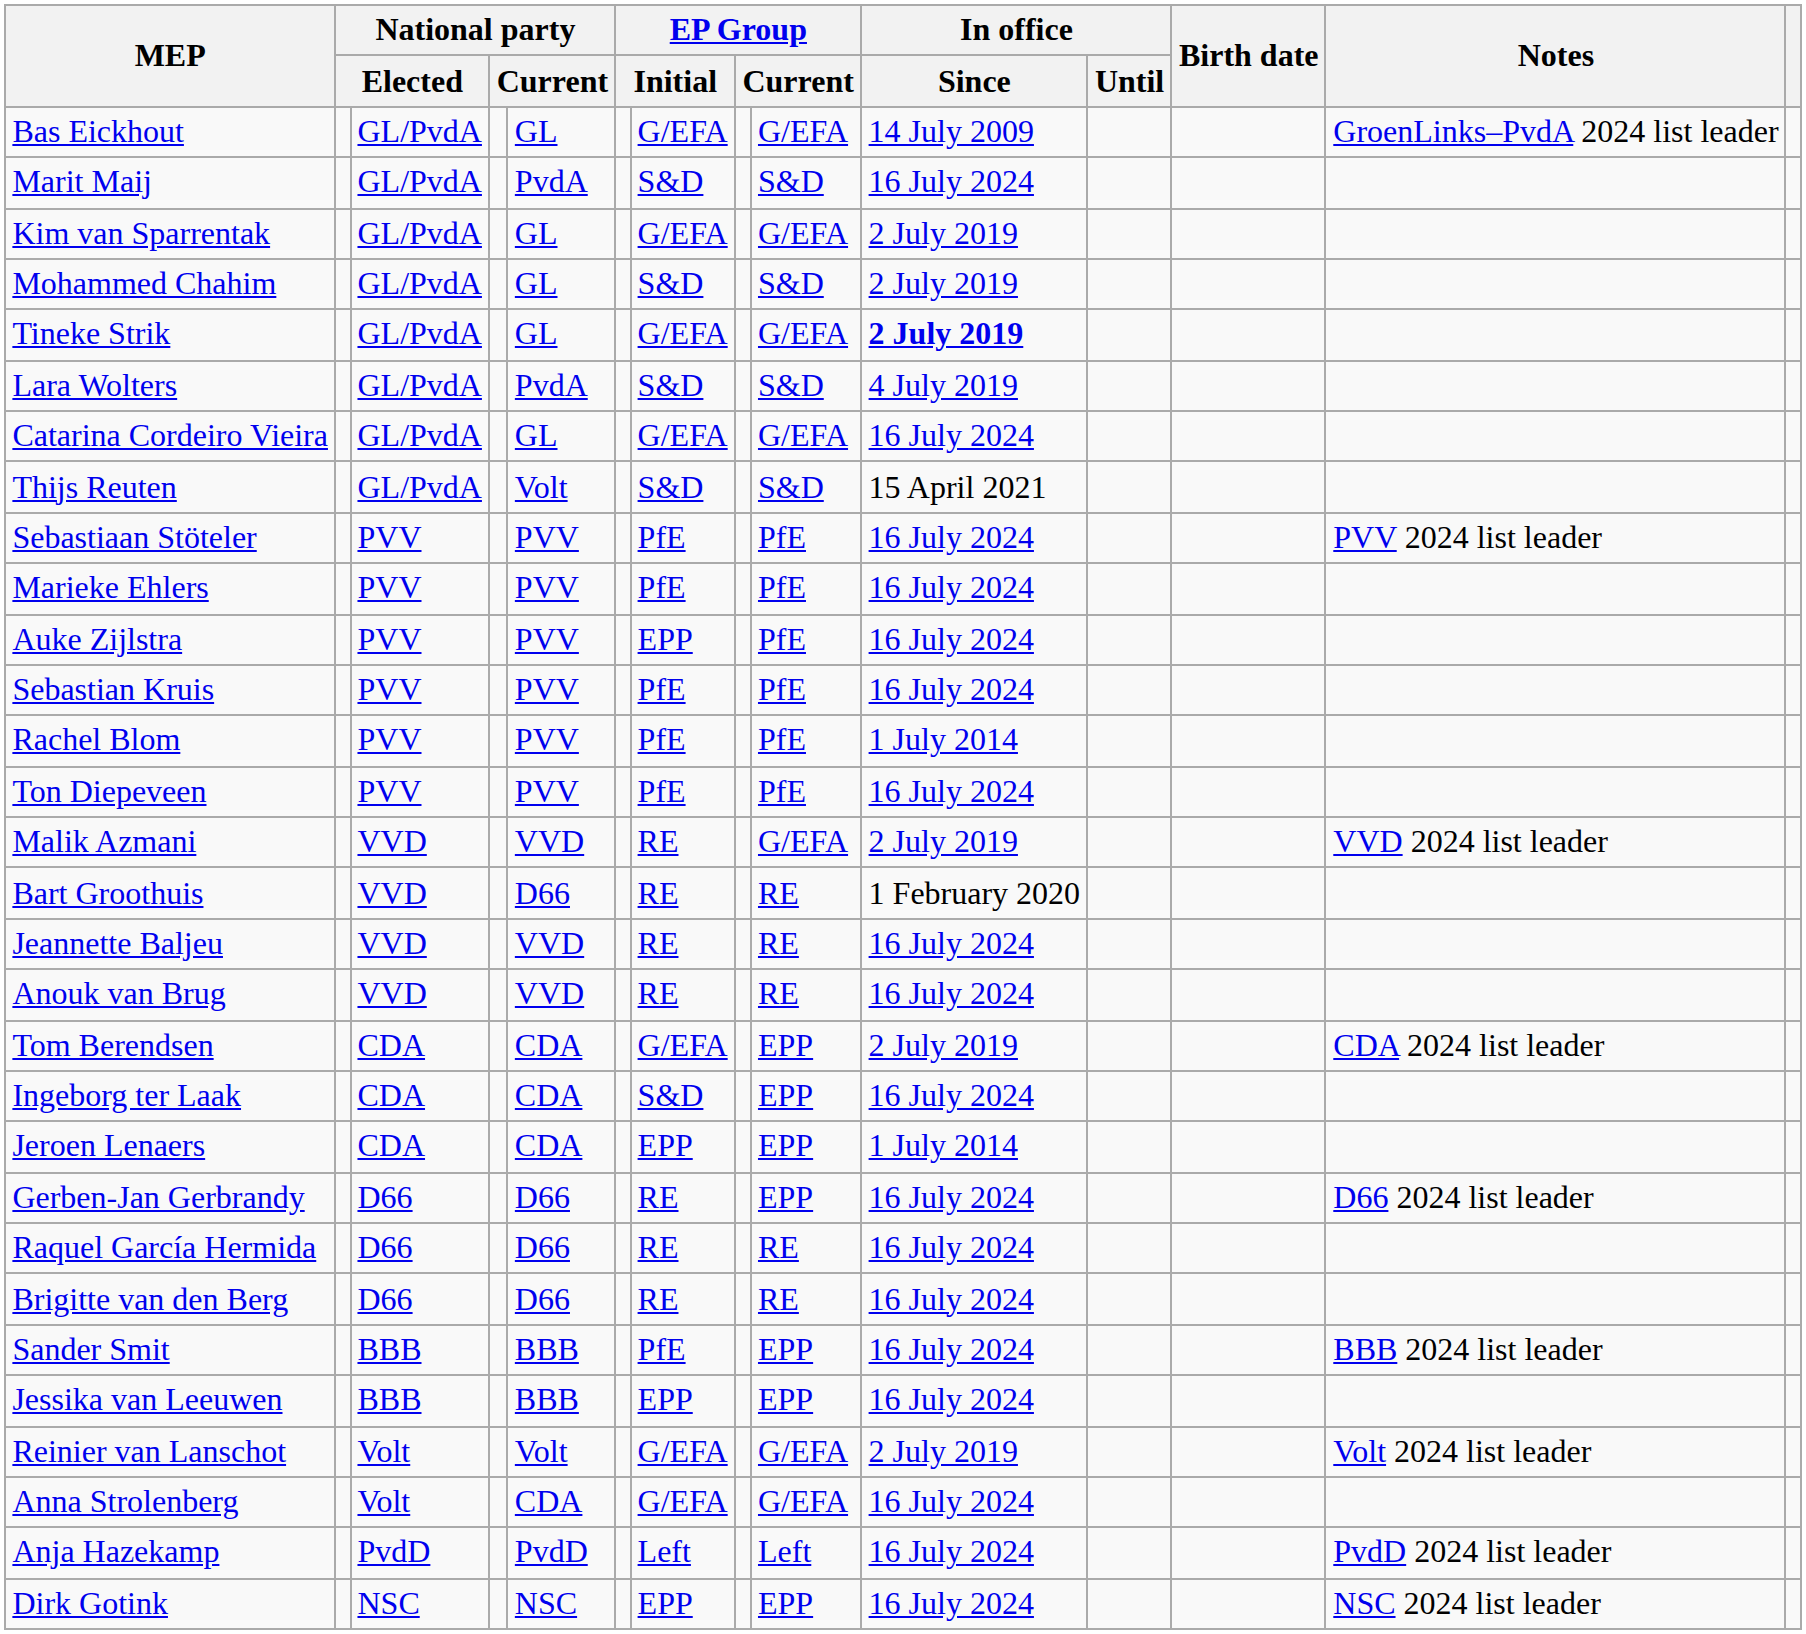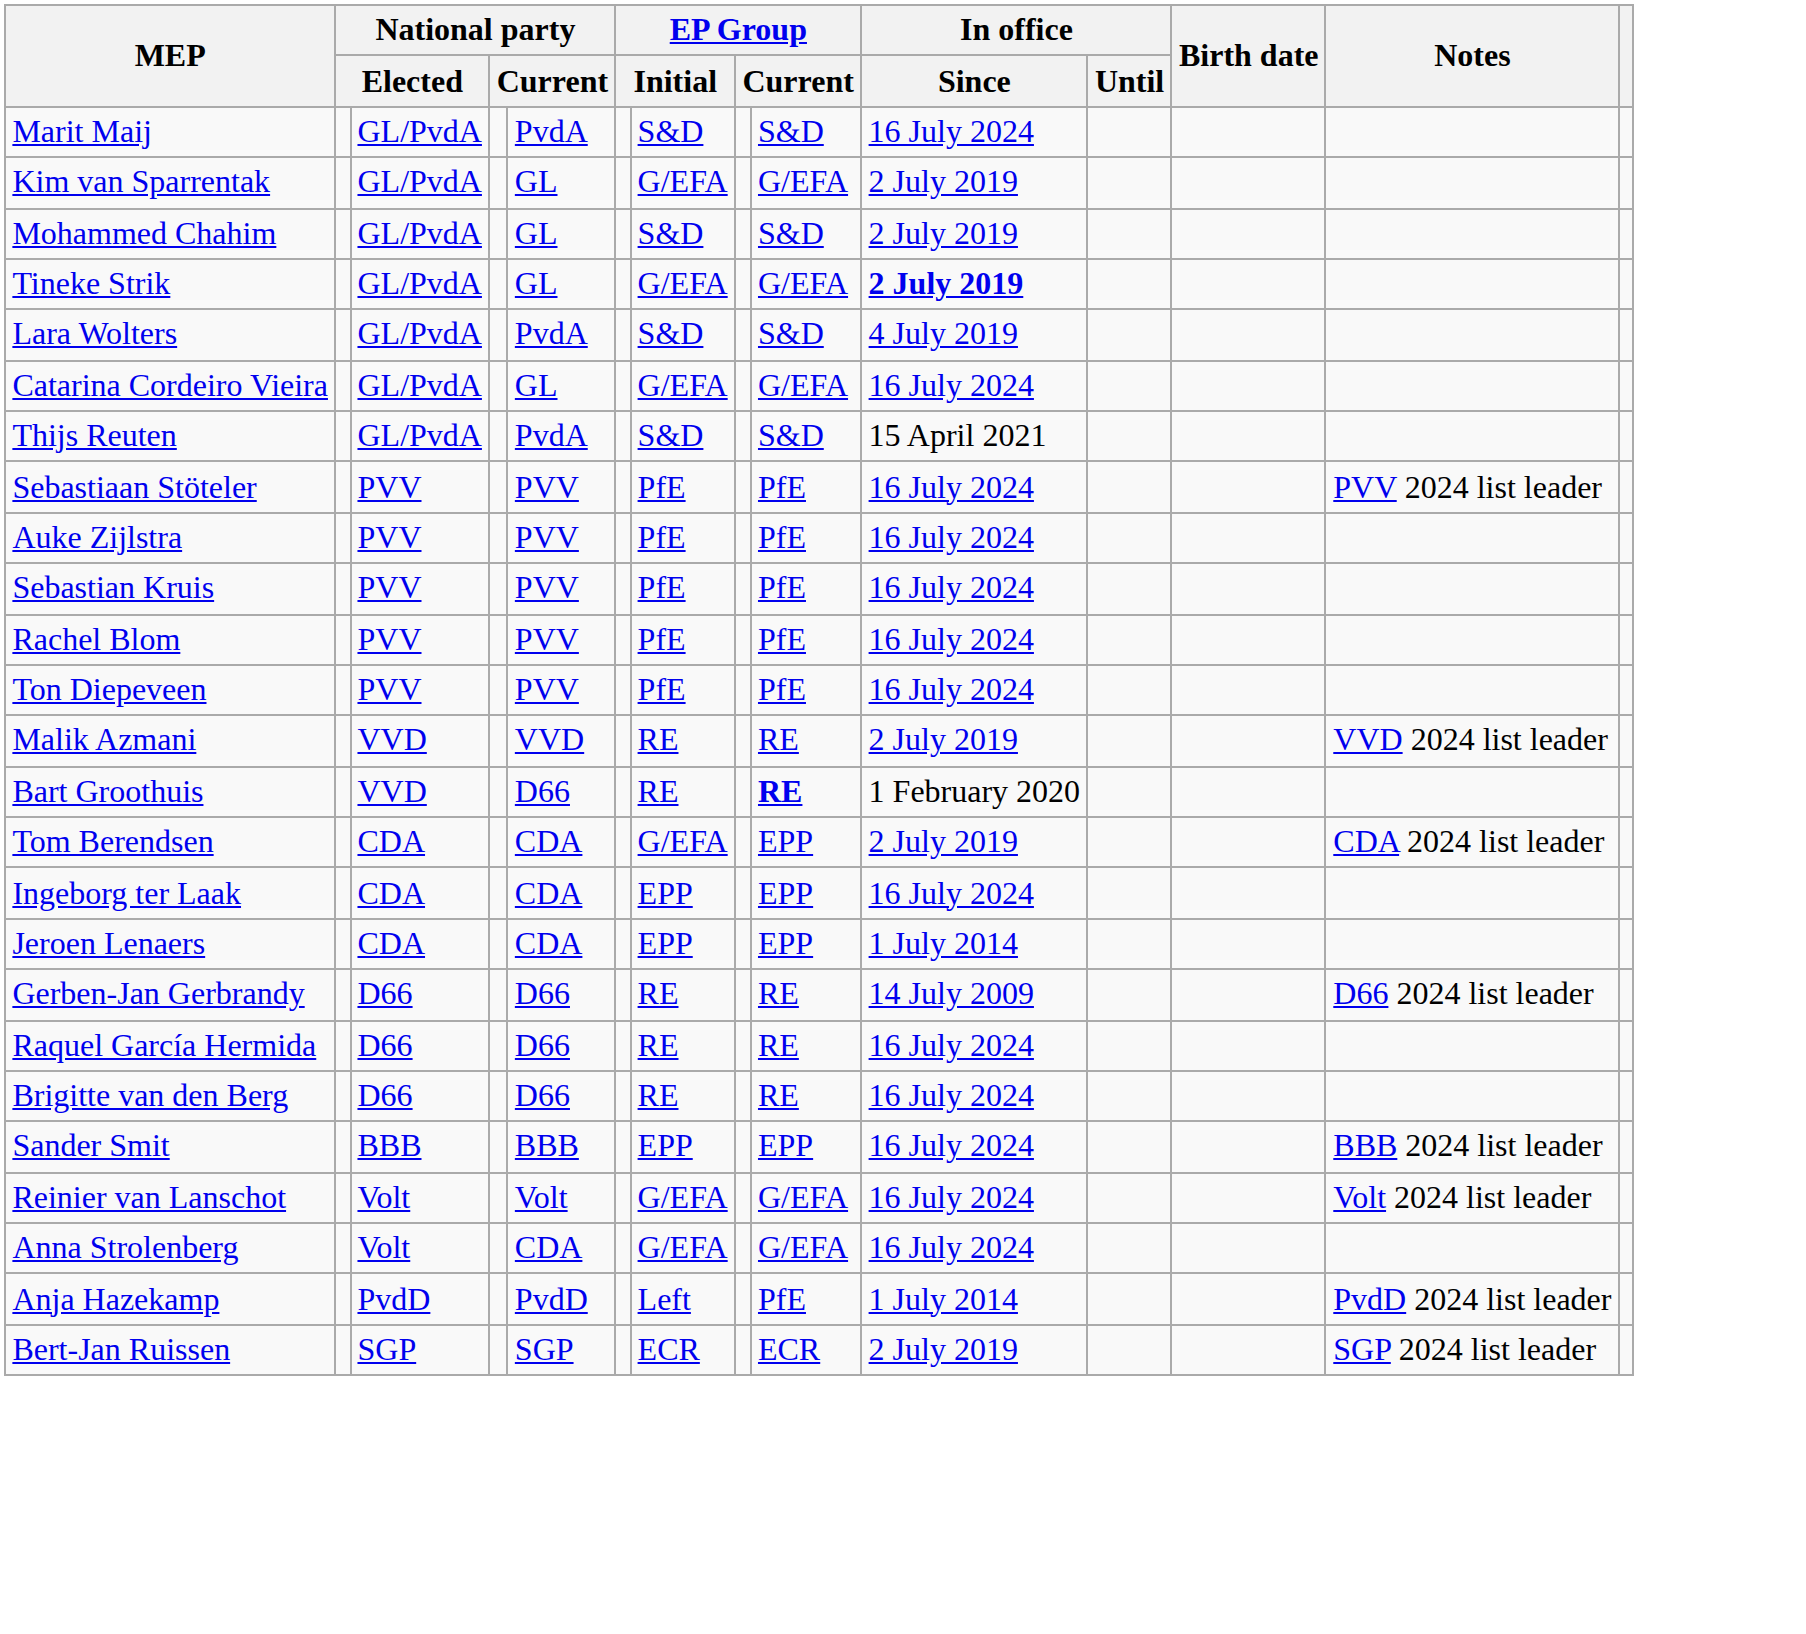- row: (98, 131)
(541, 486) Volt -> (551, 435) PvdA
- row: (111, 588)
(665, 638) EPP -> (662, 537) PfE
(943, 740) 1 July 2014 -> (951, 638) 16 July 2024
(803, 841) G/EFA -> (778, 740) RE
(778, 892) normal -> (780, 791) bold
- row: (118, 943)
- row: (119, 994)
(670, 1095) S&D -> (665, 892) EPP
(786, 1197) EPP -> (778, 994) RE
(951, 1197) 16 July 2024 -> (951, 994) 14 July 2009
(662, 1349) PfE -> (665, 1146) EPP
- row: (147, 1400)
(943, 1450) 2 July 2019 -> (951, 1197) 16 July 2024
(785, 1552) Left -> (782, 1298) PfE
(951, 1552) 16 July 2024 -> (943, 1298) 1 July 2014
- row: (90, 1603)
+ row: (121, 1349)
